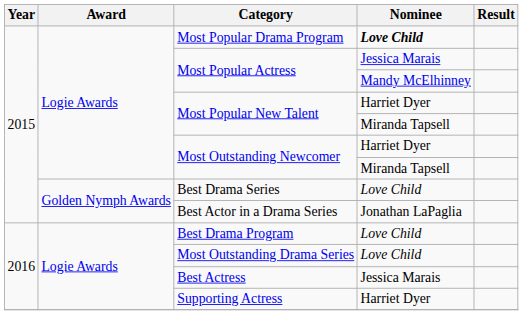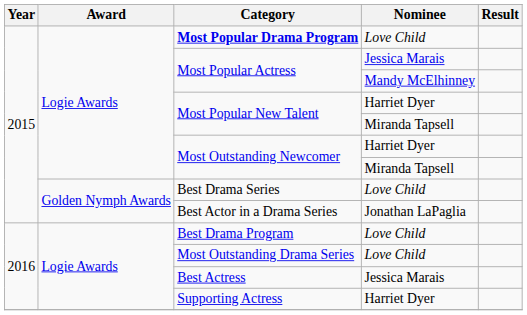(260, 37) normal -> (268, 37) bold
(392, 37) bold -> (395, 37) normal
